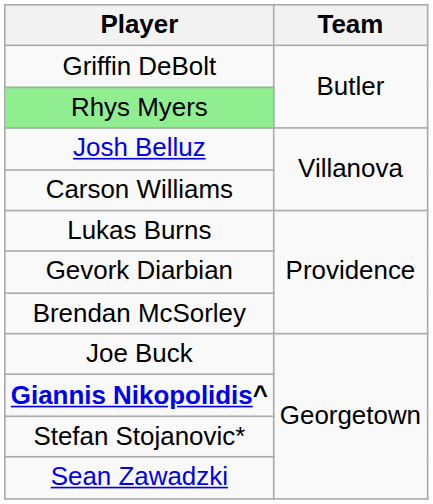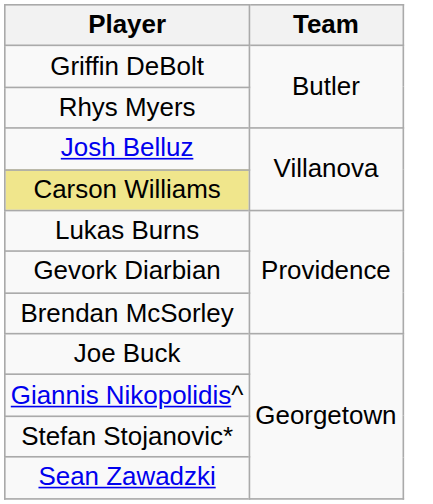(139, 107) lightgreen background -> (127, 107) no background
(139, 189) no background -> (127, 189) khaki background
(139, 395) bold -> (127, 395) normal
